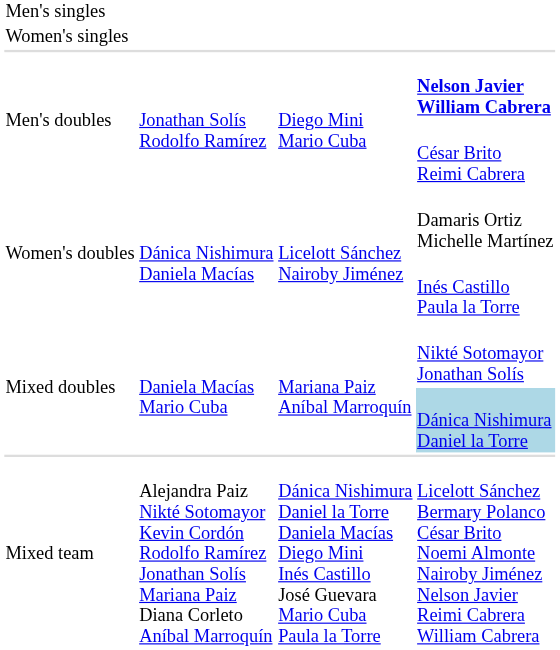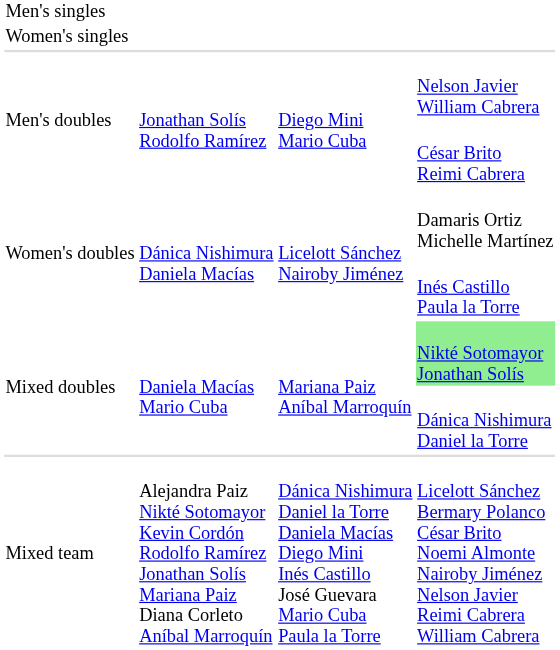(484, 96) bold -> (478, 96) normal
(480, 363) no background -> (480, 363) lightgreen background
(484, 430) lightblue background -> (484, 430) no background
